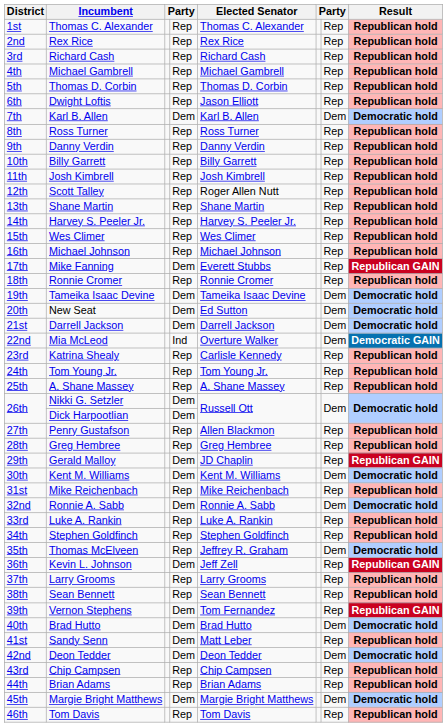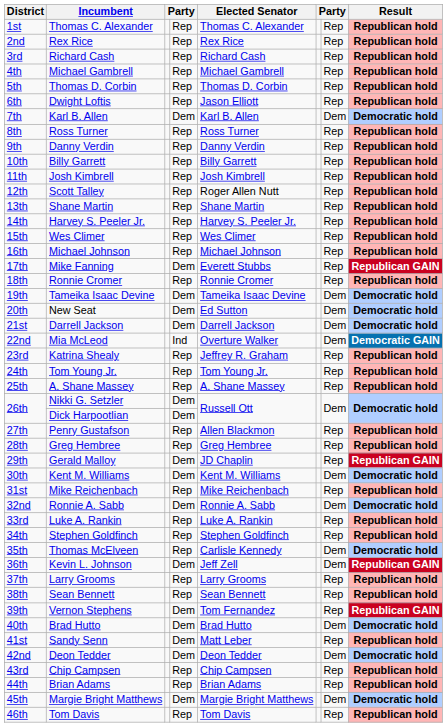(241, 356) Carlisle Kennedy -> (244, 356) Jeffrey R. Graham
(244, 550) Jeffrey R. Graham -> (241, 550) Carlisle Kennedy
(333, 565) Rep -> (335, 565) Dem
